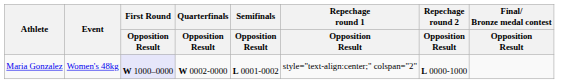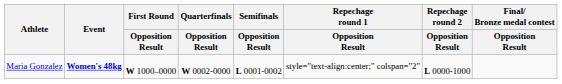(93, 67) normal -> (94, 67) bold
(148, 72) lavender background -> (151, 72) no background
